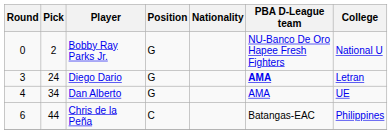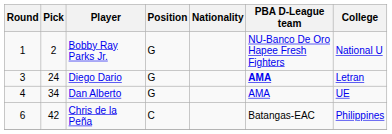(23, 51) 0 -> (23, 51) 1
(54, 116) 44 -> (54, 116) 42
